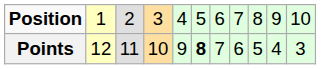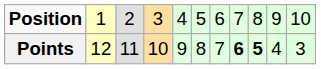(201, 48) bold -> (201, 48) normal
(239, 48) normal -> (239, 48) bold
(258, 48) normal -> (258, 48) bold
